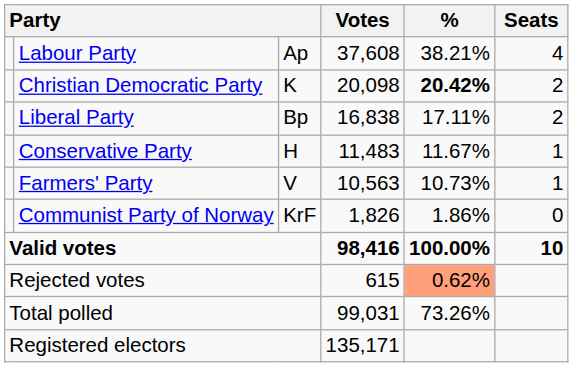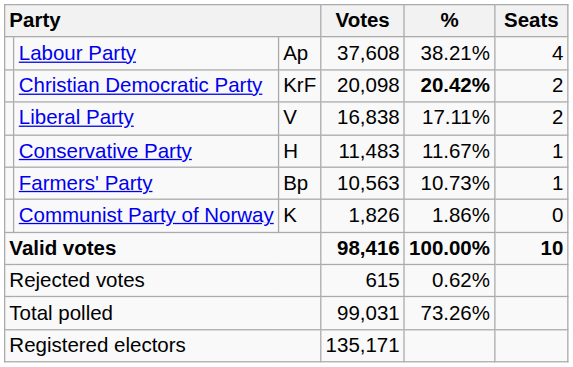(290, 85) K -> (300, 85) KrF
(296, 118) Bp -> (290, 118) V
(290, 183) V -> (296, 183) Bp
(300, 215) KrF -> (290, 215) K
(461, 280) lightsalmon background -> (461, 280) no background
